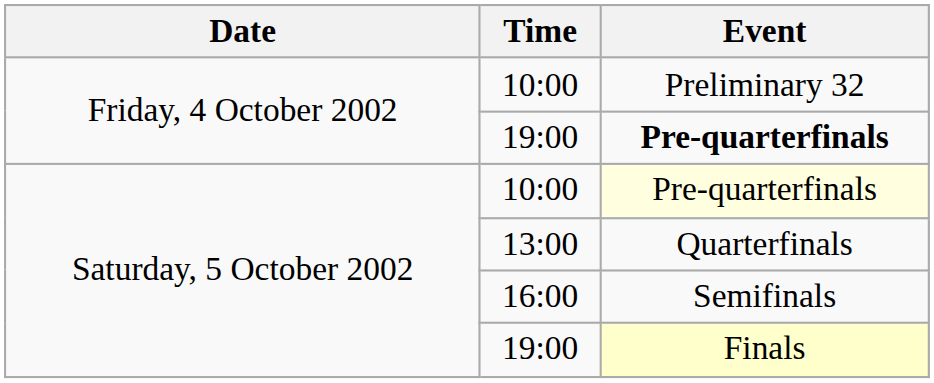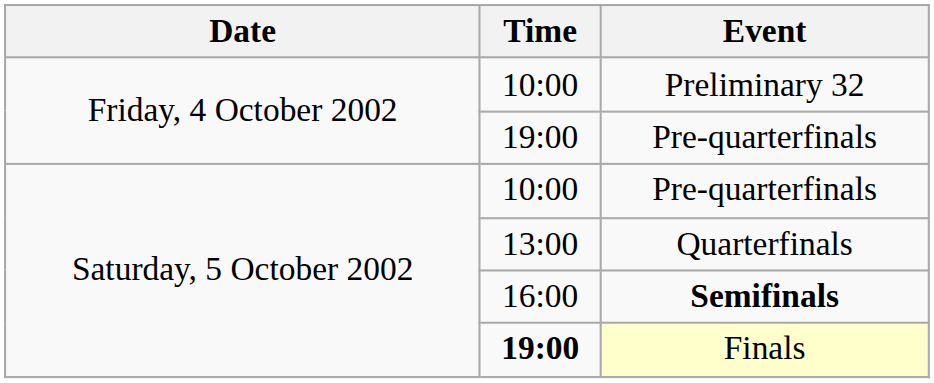(765, 137) bold -> (765, 137) normal
(765, 190) lightyellow background -> (765, 190) no background
(765, 296) normal -> (765, 296) bold
(540, 349) normal -> (540, 349) bold
